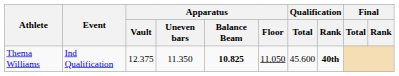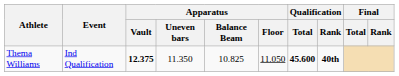(141, 59) normal -> (141, 59) bold
(231, 59) bold -> (231, 59) normal
(302, 59) normal -> (302, 59) bold
